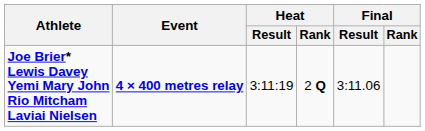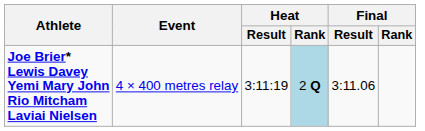(180, 86) bold -> (177, 86) normal
(315, 86) no background -> (310, 86) lightblue background
